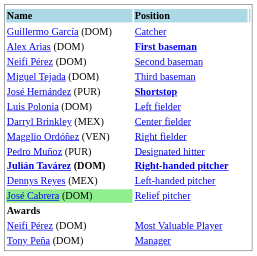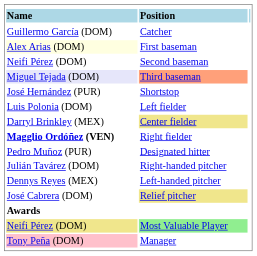(45, 47) no background -> (45, 47) lightyellow background
(166, 47) bold -> (168, 47) normal
(53, 76) no background -> (53, 76) lavender background
(165, 76) no background -> (170, 76) lightsalmon background
(156, 91) bold -> (159, 91) normal
(163, 121) no background -> (168, 121) khaki background
(58, 136) normal -> (60, 136) bold
(56, 166) bold -> (53, 166) normal
(182, 166) bold -> (183, 166) normal
(50, 196) lightgreen background -> (50, 196) no background
(163, 196) no background -> (168, 196) khaki background
(47, 226) no background -> (47, 226) khaki background
(179, 226) no background -> (184, 226) lightgreen background
(45, 240) no background -> (45, 240) pink background
